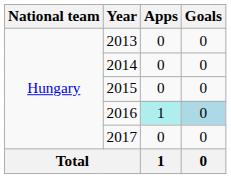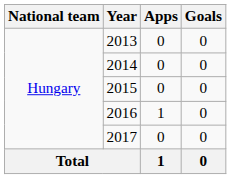(161, 112) paleturquoise background -> (161, 112) no background
(203, 112) lightblue background -> (203, 112) no background
